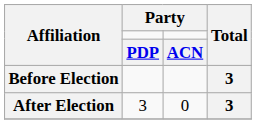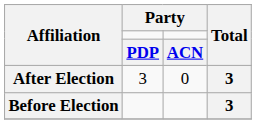rows swapped: (64, 78) <-> (64, 105)
